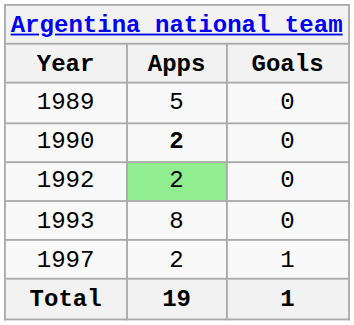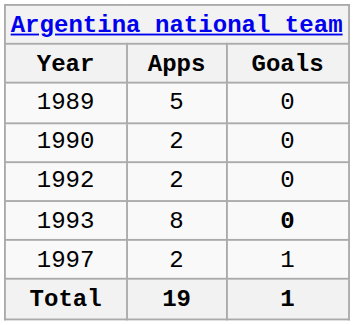(177, 142) bold -> (177, 142) normal
(177, 181) lightgreen background -> (177, 181) no background
(288, 221) normal -> (288, 221) bold
